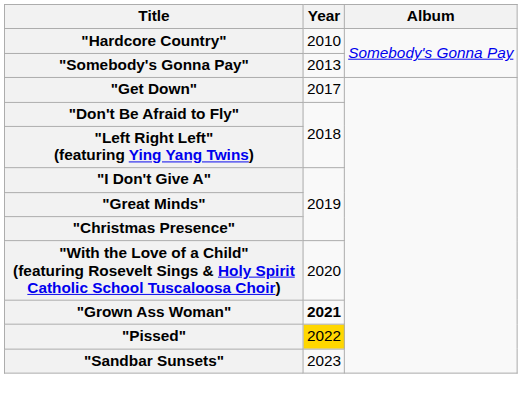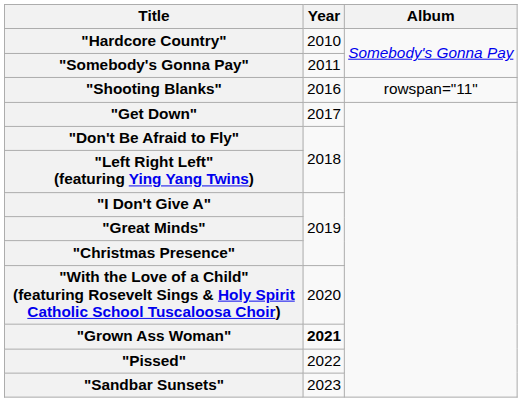(324, 65) 2013 -> (324, 65) 2011
+ row: (154, 89)
(324, 336) gold background -> (324, 360) no background
